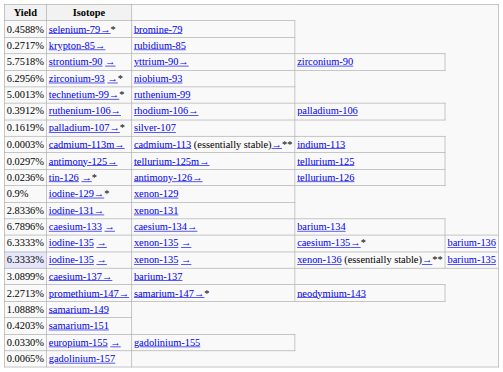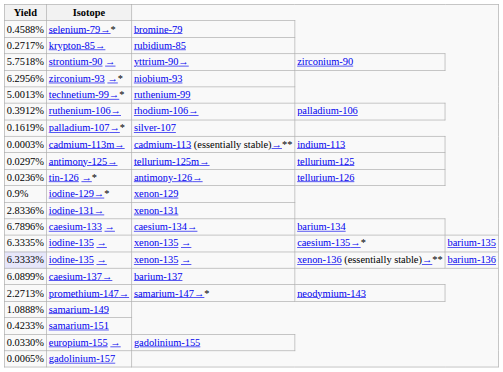(25, 243) 6.3333% -> (25, 243) 6.3335%
(472, 243) barium-136 -> (472, 243) barium-135
(472, 260) barium-135 -> (472, 260) barium-136
(25, 276) 3.0899% -> (25, 276) 6.0899%
(25, 326) 0.4203% -> (25, 326) 0.4233%
